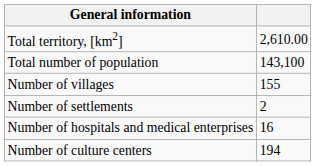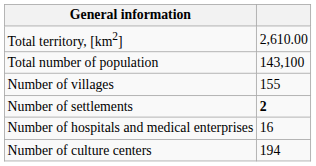(263, 106) normal -> (263, 106) bold
